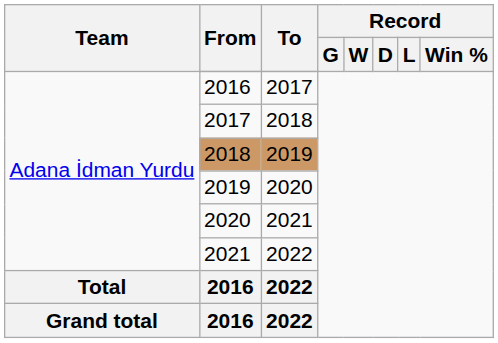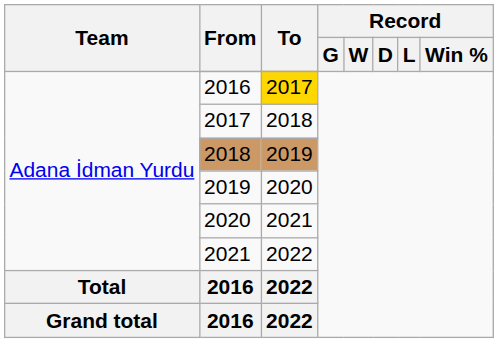(289, 87) no background -> (289, 87) gold background
